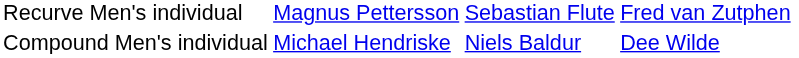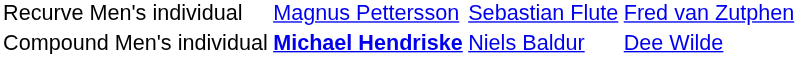(362, 42) normal -> (368, 42) bold
